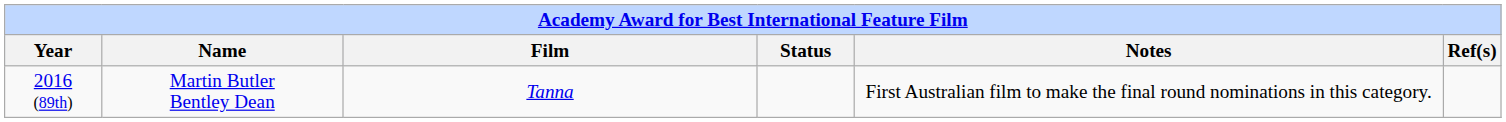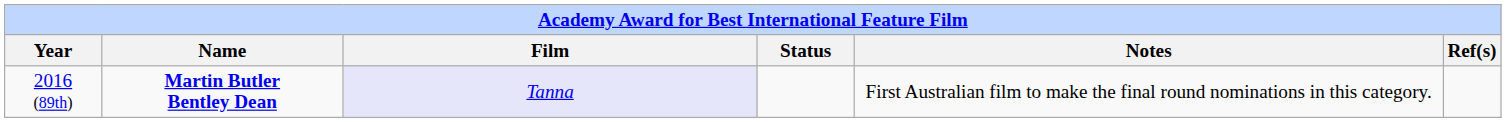(222, 91) normal -> (222, 91) bold
(550, 91) no background -> (550, 91) lavender background
